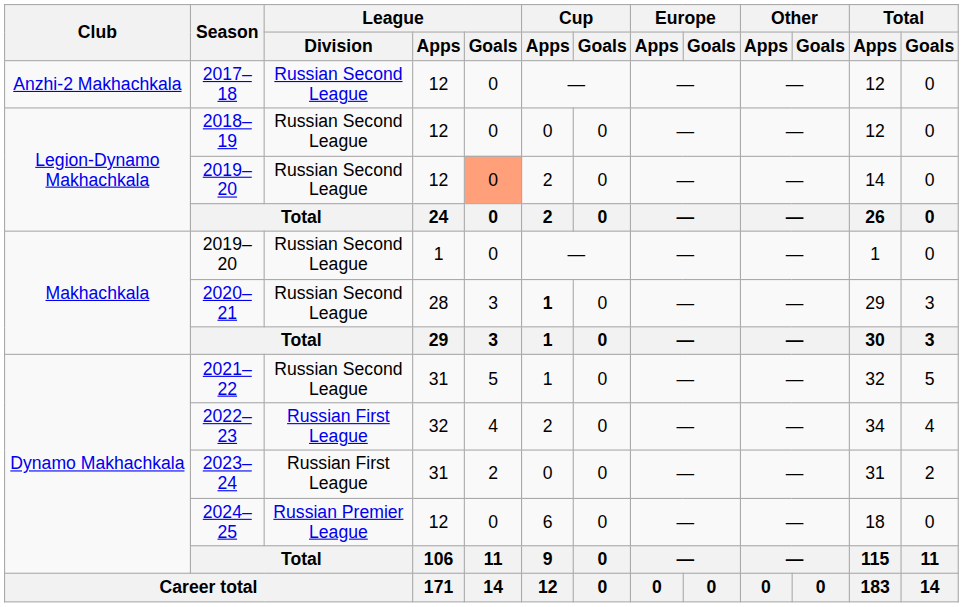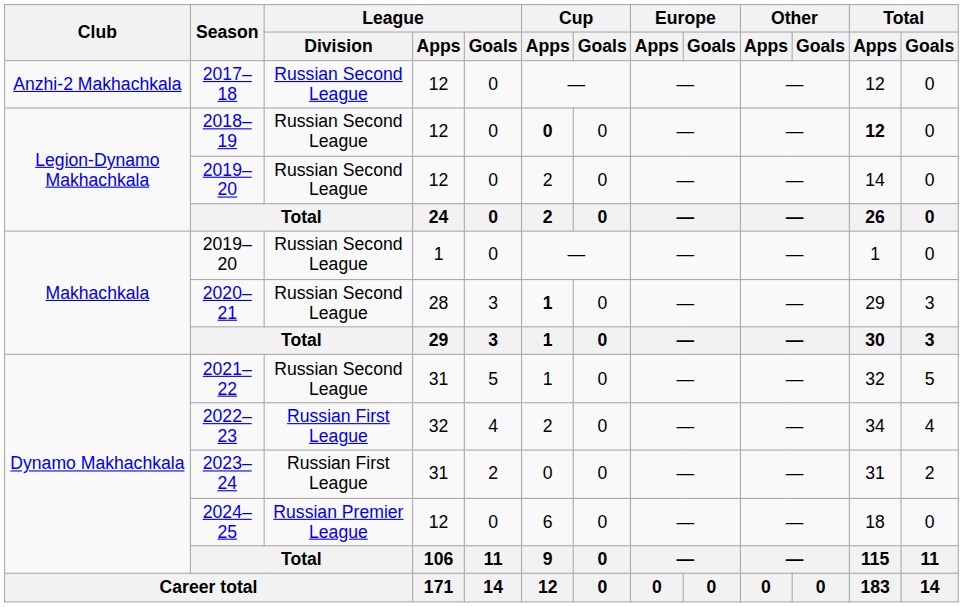(548, 131) normal -> (548, 131) bold
(875, 131) normal -> (875, 131) bold
(493, 179) lightsalmon background -> (493, 179) no background
